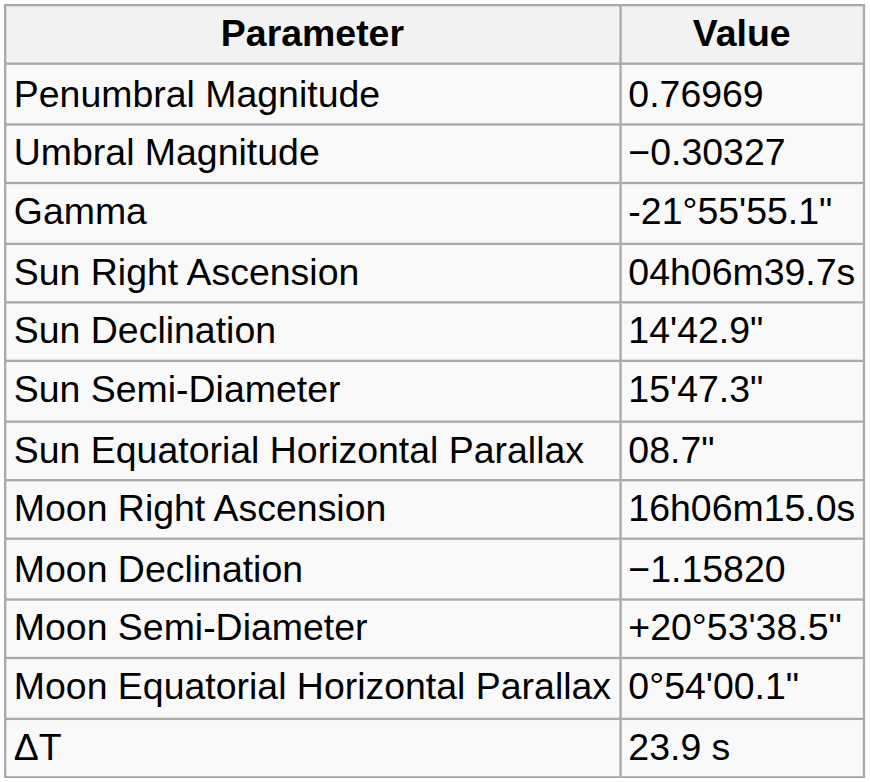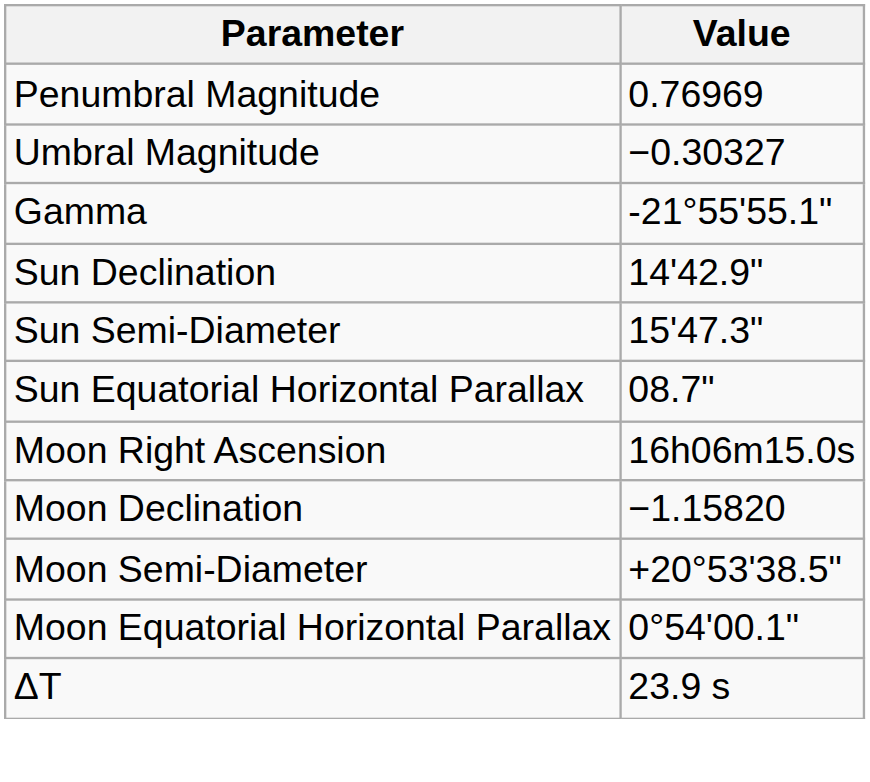- row: (187, 271)
